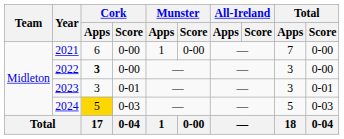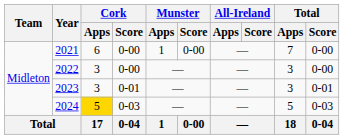(97, 69) bold -> (97, 69) normal
